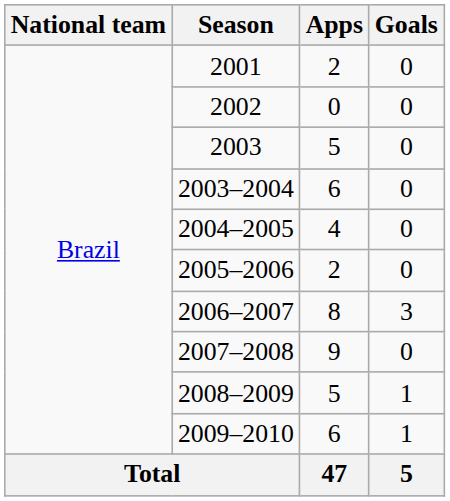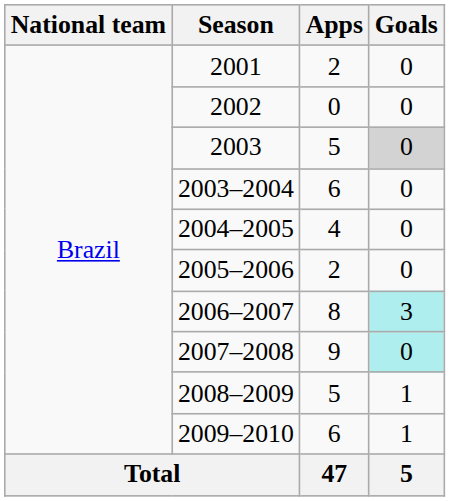(406, 147) no background -> (406, 147) lightgrey background
(406, 310) no background -> (406, 310) paleturquoise background
(406, 351) no background -> (406, 351) paleturquoise background
